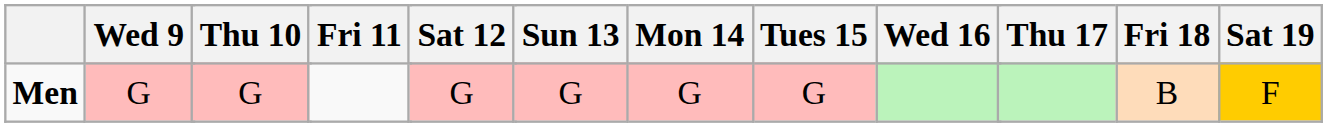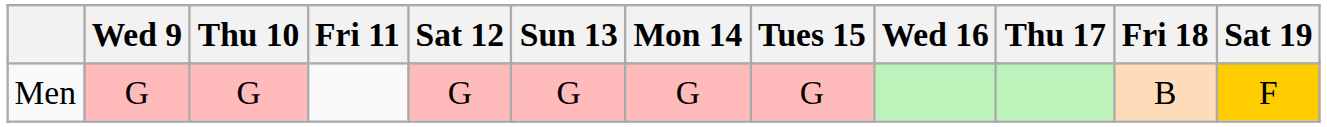(45, 92) bold -> (45, 92) normal
